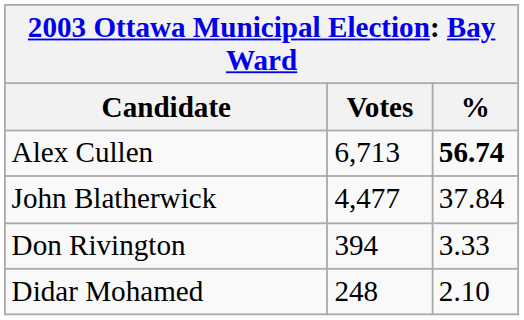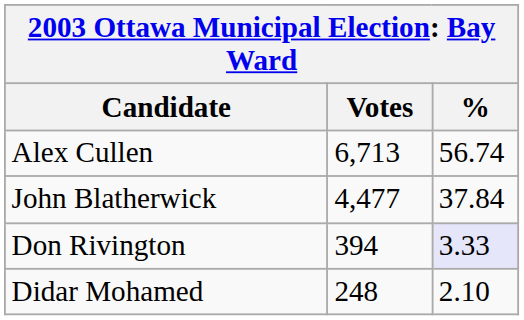(472, 152) bold -> (472, 152) normal
(464, 245) no background -> (464, 245) lavender background
